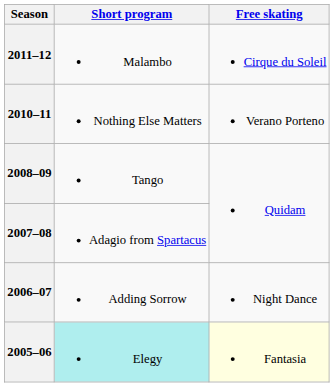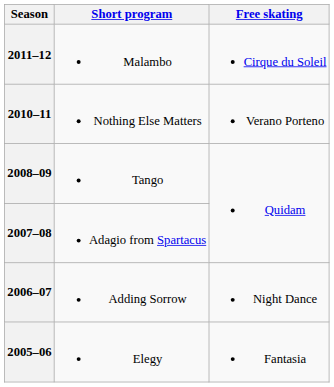(132, 359) paleturquoise background -> (132, 359) no background
(269, 359) lightyellow background -> (269, 359) no background
